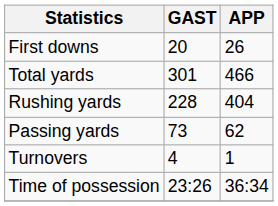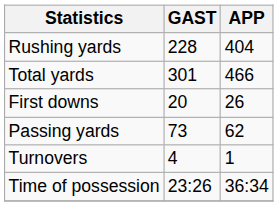rows swapped: (54, 46) <-> (65, 102)
